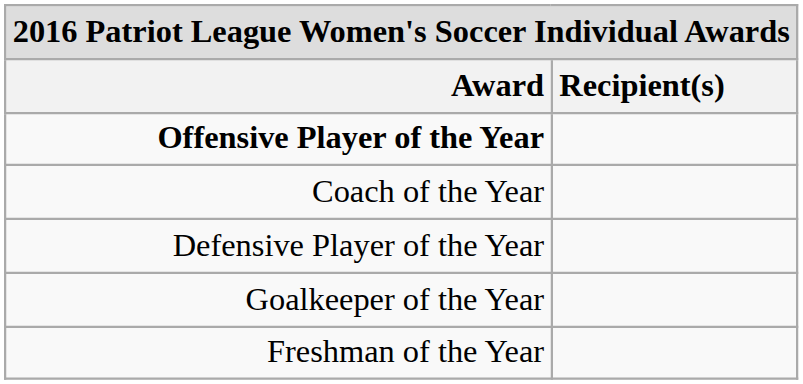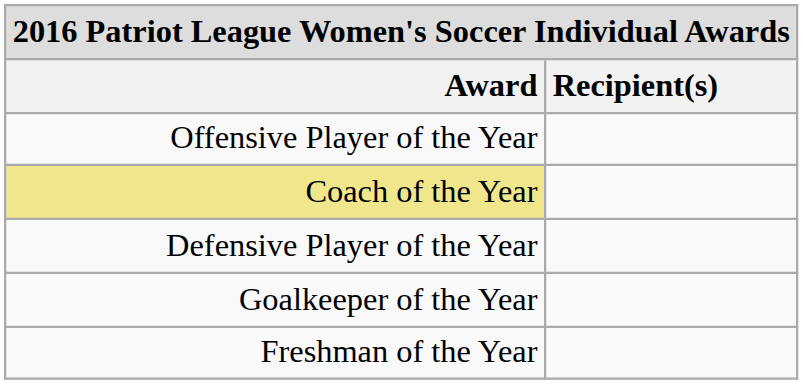(351, 138) bold -> (354, 138) normal
(428, 191) no background -> (421, 191) khaki background
